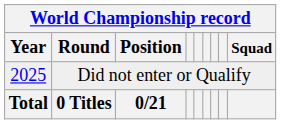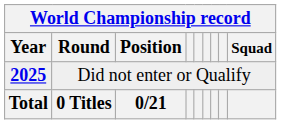(28, 75) normal -> (28, 75) bold
